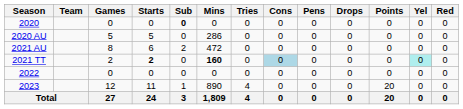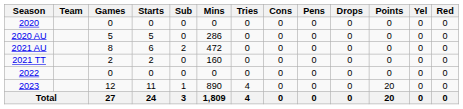(184, 23) bold -> (184, 23) normal
(151, 60) bold -> (151, 60) normal
(214, 60) bold -> (214, 60) normal
(281, 60) lightblue background -> (281, 60) no background
(421, 60) paleturquoise background -> (421, 60) no background
